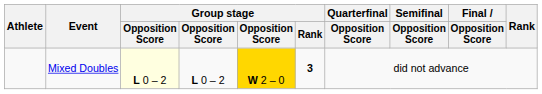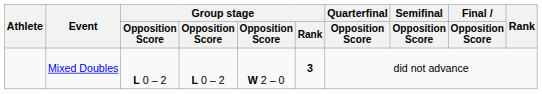(150, 81) lightyellow background -> (150, 81) no background
(266, 81) gold background -> (266, 81) no background
